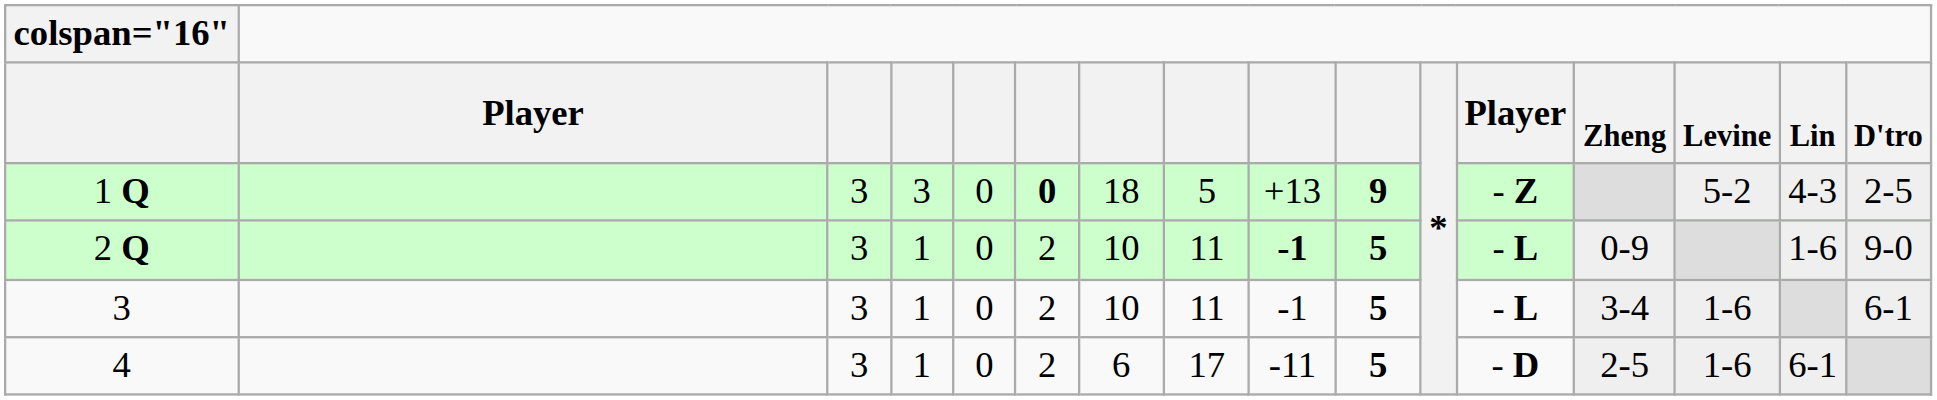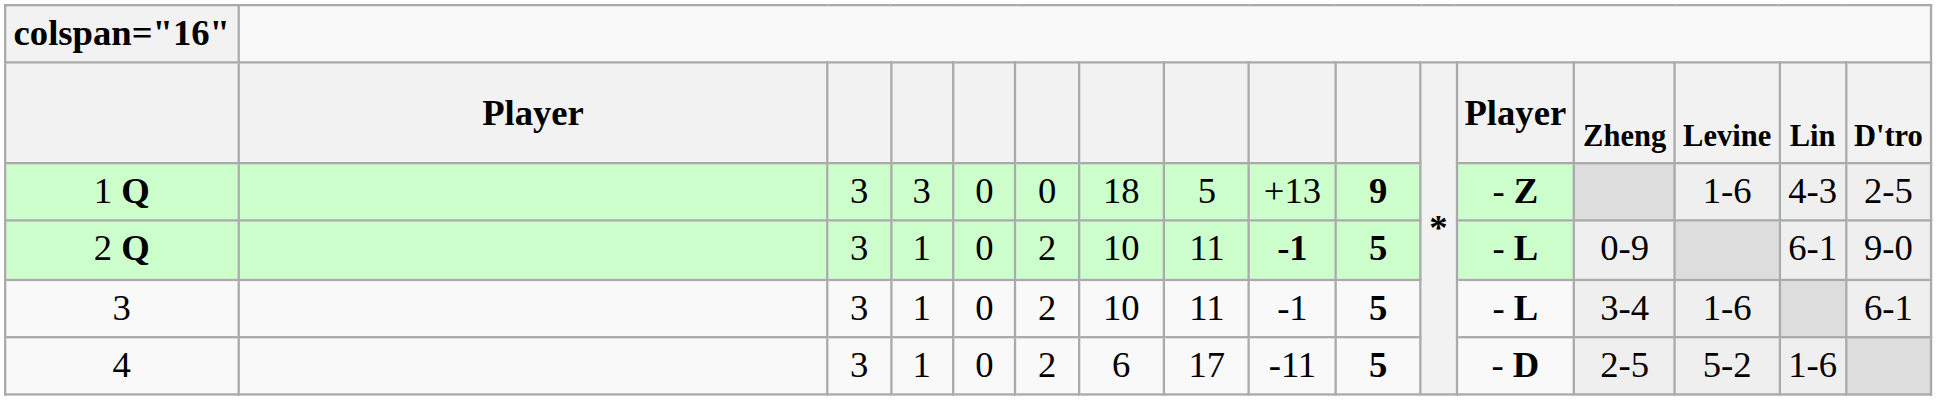(1047, 190) bold -> (1047, 190) normal
(1727, 190) 5-2 -> (1727, 190) 1-6
(1813, 249) 1-6 -> (1813, 249) 6-1
(1727, 365) 1-6 -> (1727, 365) 5-2
(1813, 365) 6-1 -> (1813, 365) 1-6
